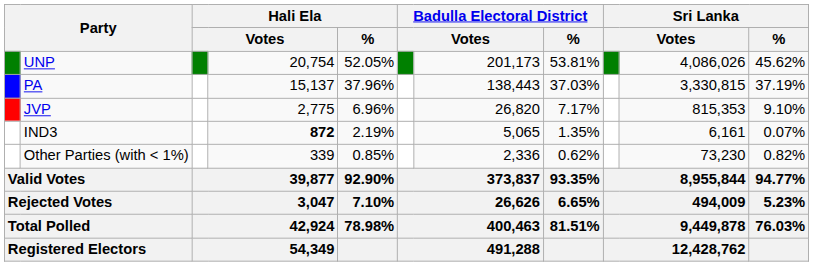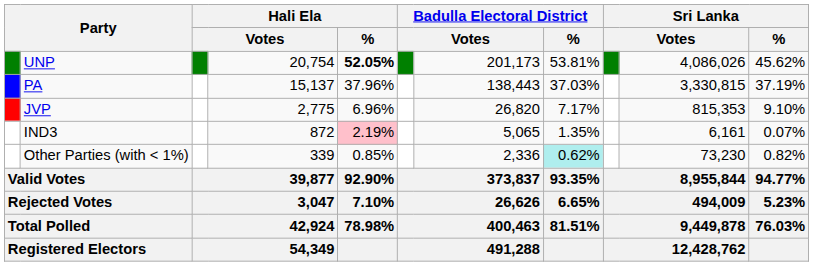(369, 62) normal -> (369, 62) bold
(322, 132) bold -> (322, 132) normal
(373, 132) no background -> (373, 132) pink background
(579, 156) no background -> (579, 156) paleturquoise background
